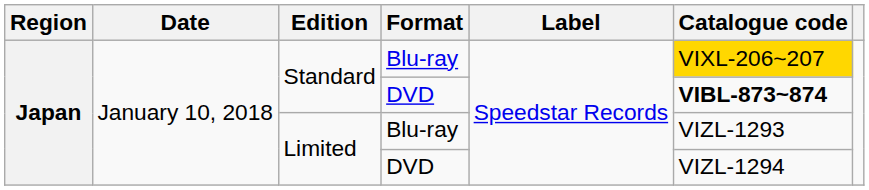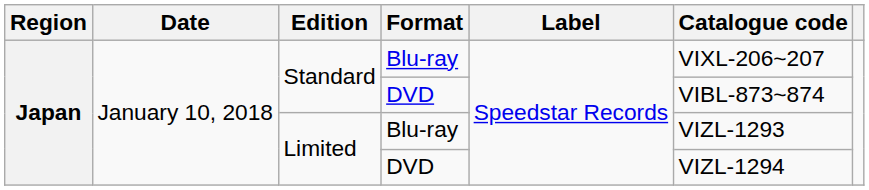(752, 58) gold background -> (752, 58) no background
(753, 94) bold -> (752, 94) normal
